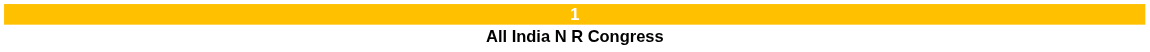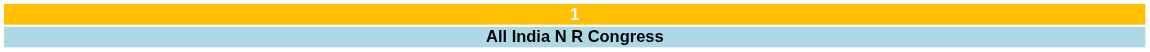(575, 37) no background -> (575, 37) lightblue background
